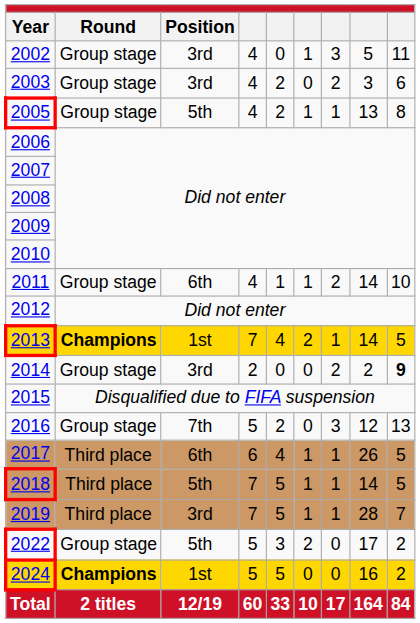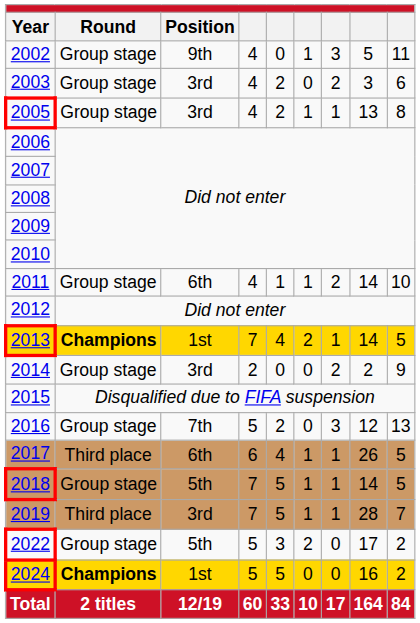(200, 54) 3rd -> (200, 54) 9th
(200, 112) 5th -> (200, 112) 3rd
(401, 369) bold -> (401, 369) normal
(109, 484) Third place -> (109, 484) Group stage
